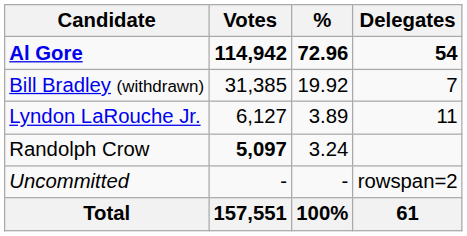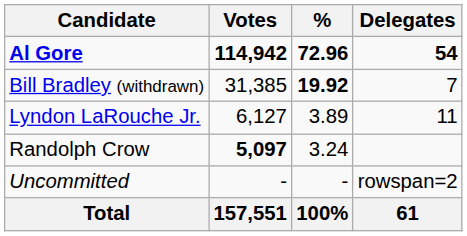(323, 85) normal -> (323, 85) bold
